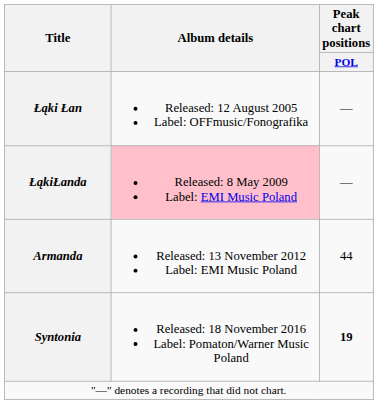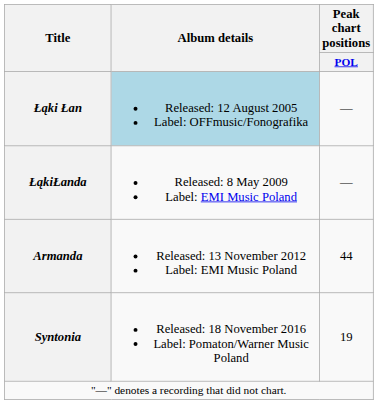(215, 116) no background -> (215, 116) lightblue background
(215, 189) pink background -> (215, 189) no background
(346, 337) bold -> (346, 337) normal
